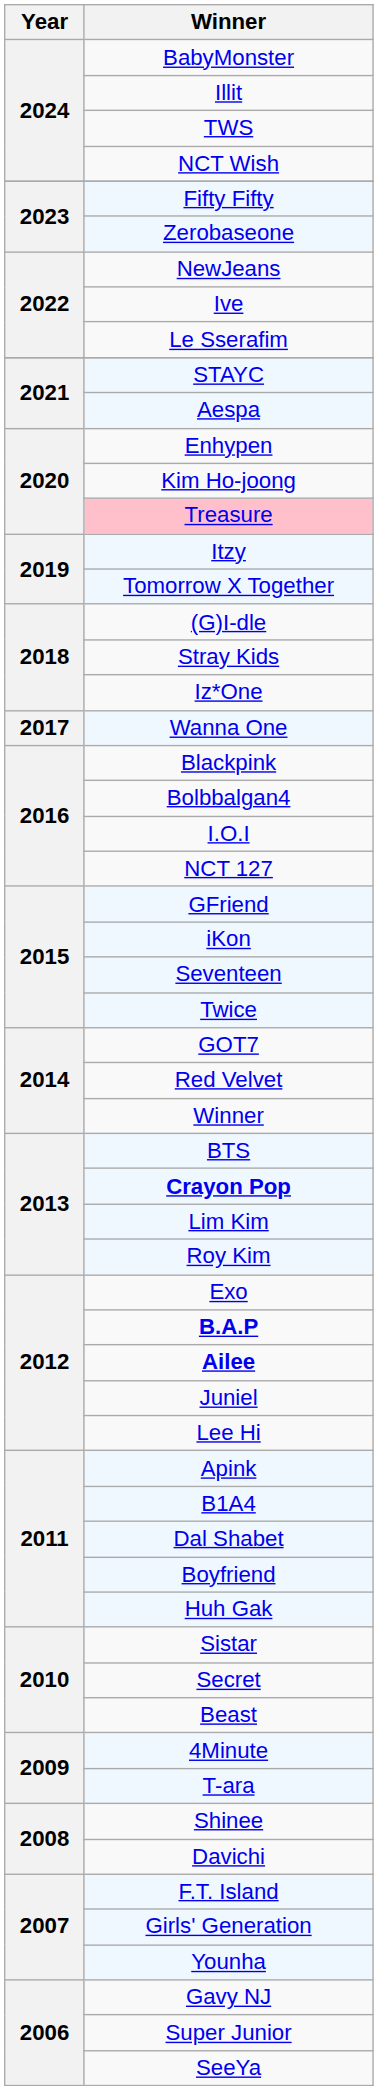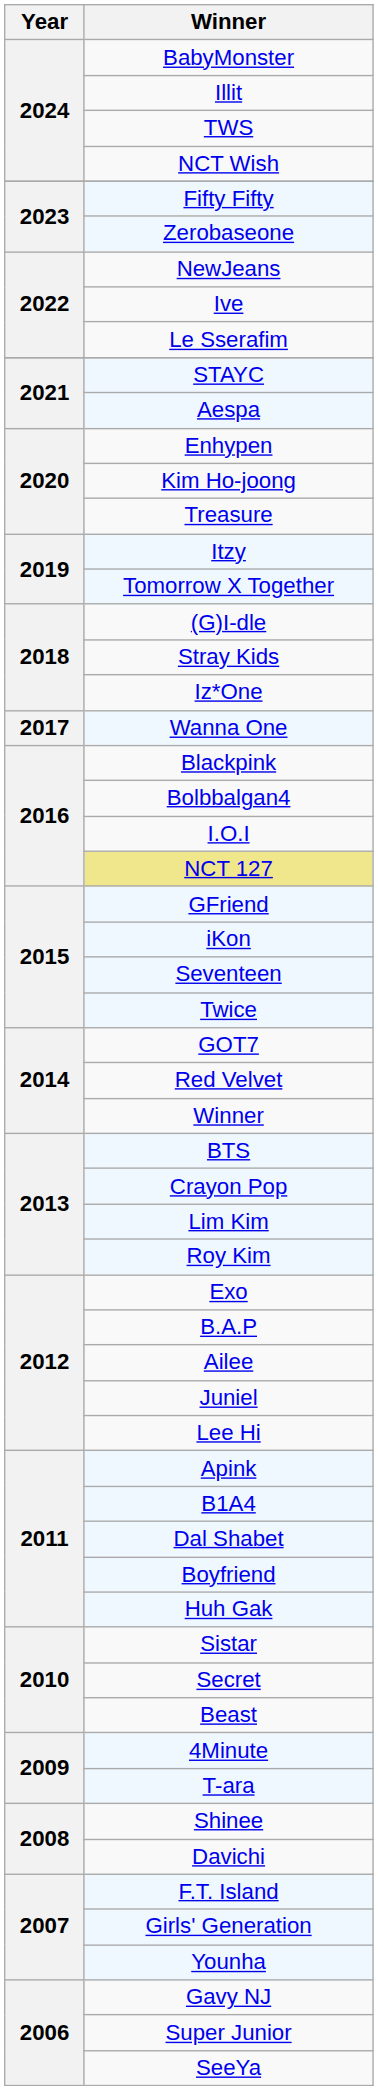(229, 515) pink background -> (229, 515) no background
(229, 868) no background -> (229, 868) khaki background
(229, 1186) bold -> (229, 1186) normal
(229, 1327) bold -> (229, 1327) normal
(229, 1362) bold -> (229, 1362) normal
